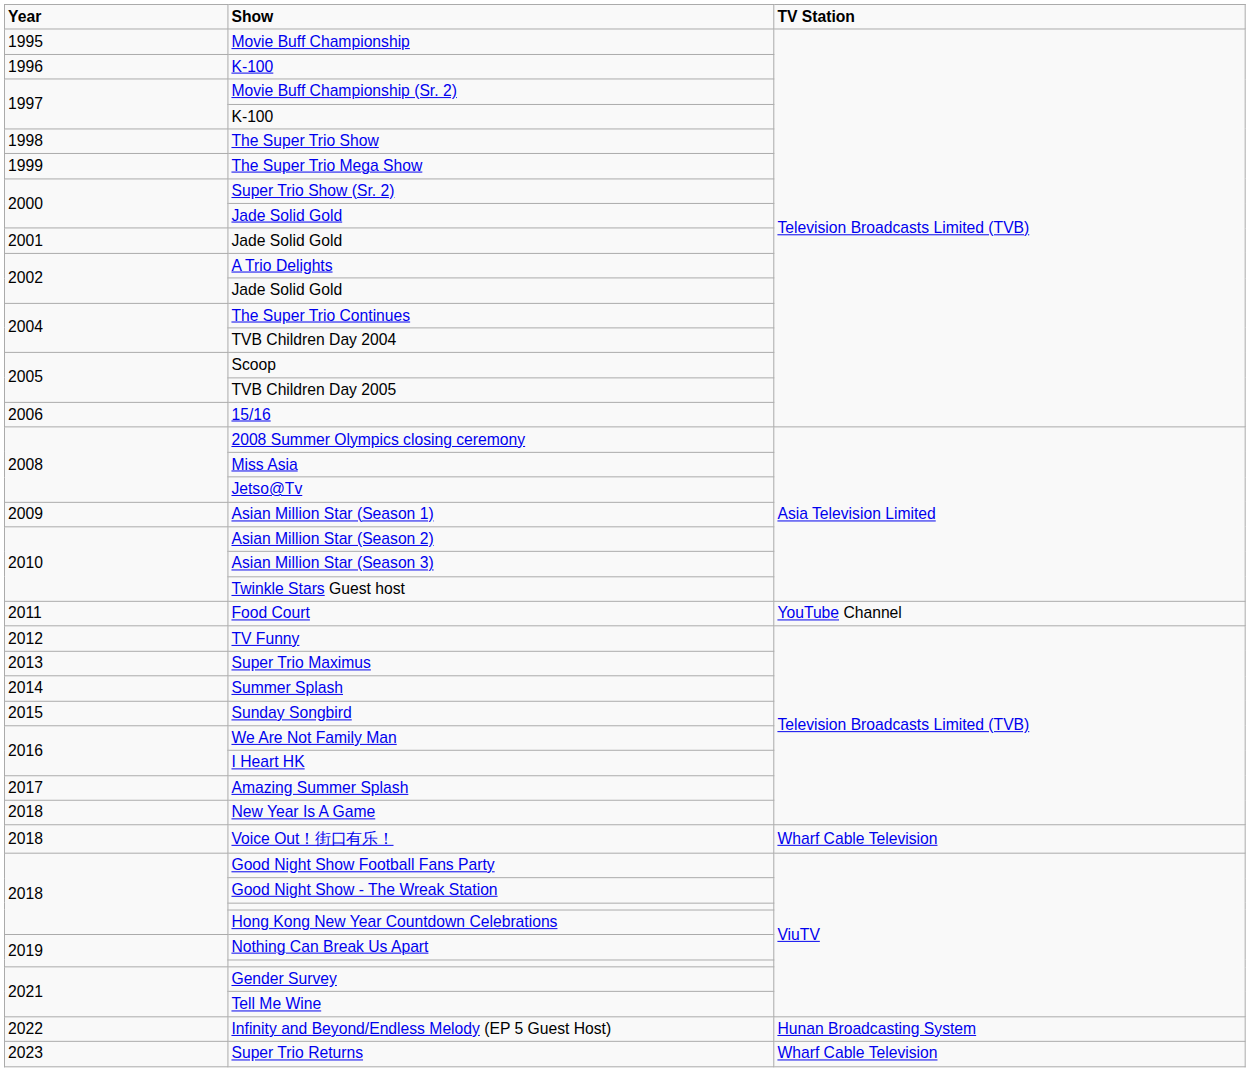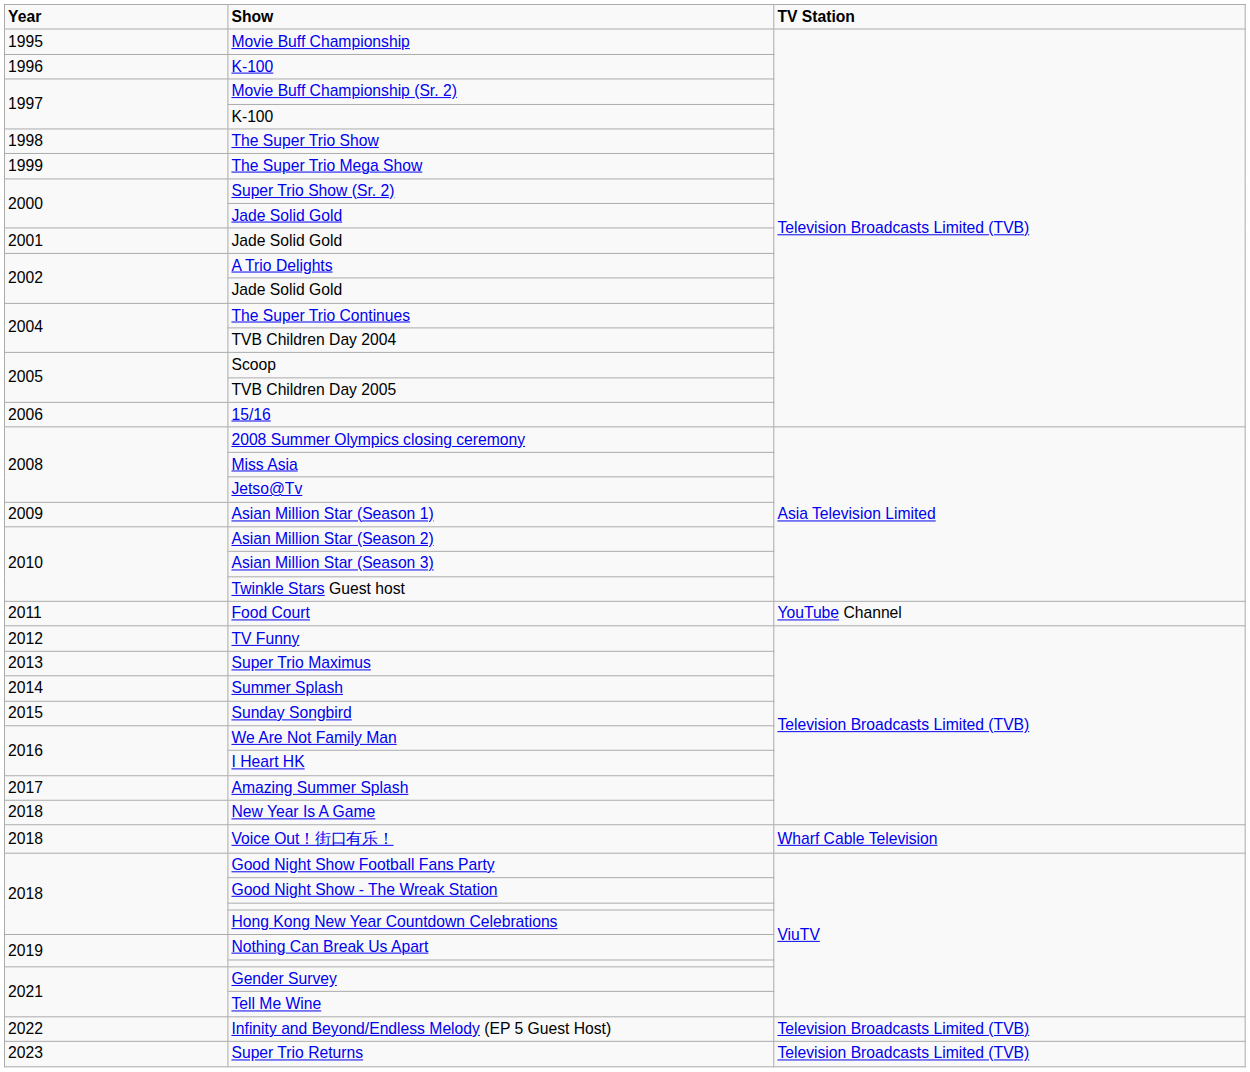(877, 1029) Hunan Broadcasting System -> (903, 1029) Television Broadcasts Limited (TVB)
(857, 1053) Wharf Cable Television -> (903, 1053) Television Broadcasts Limited (TVB)
